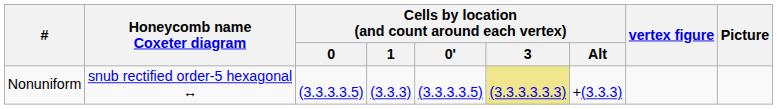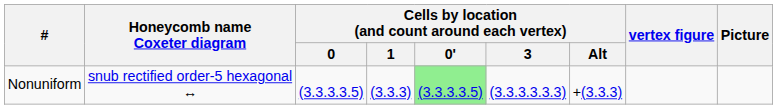(450, 92) no background -> (450, 92) lightgreen background
(528, 92) khaki background -> (528, 92) no background
